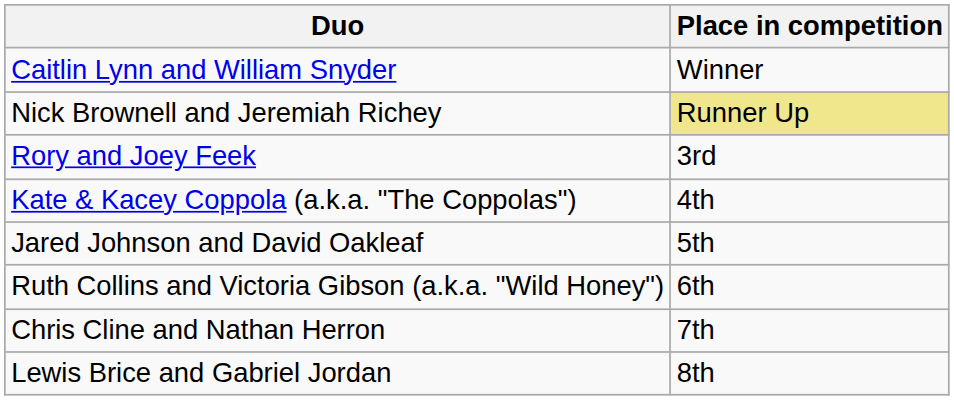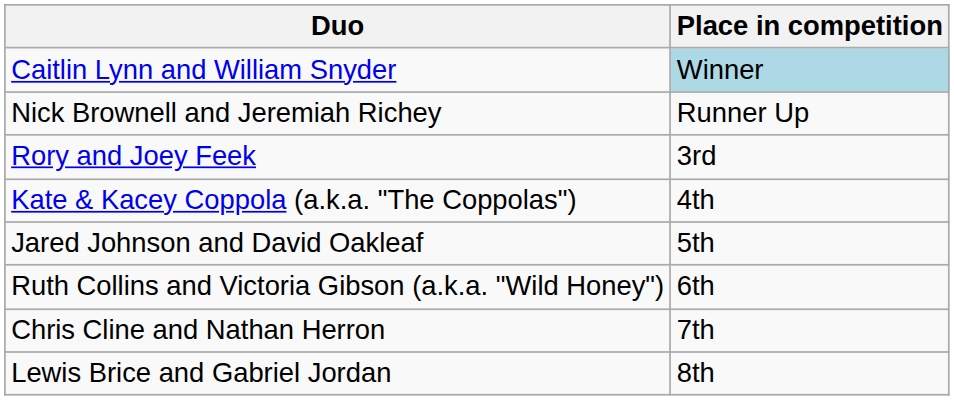(720, 69) no background -> (720, 69) lightblue background
(743, 112) khaki background -> (743, 112) no background
